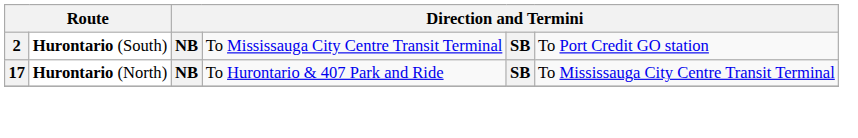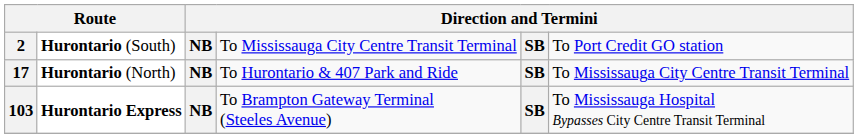+ row: (21, 110)
